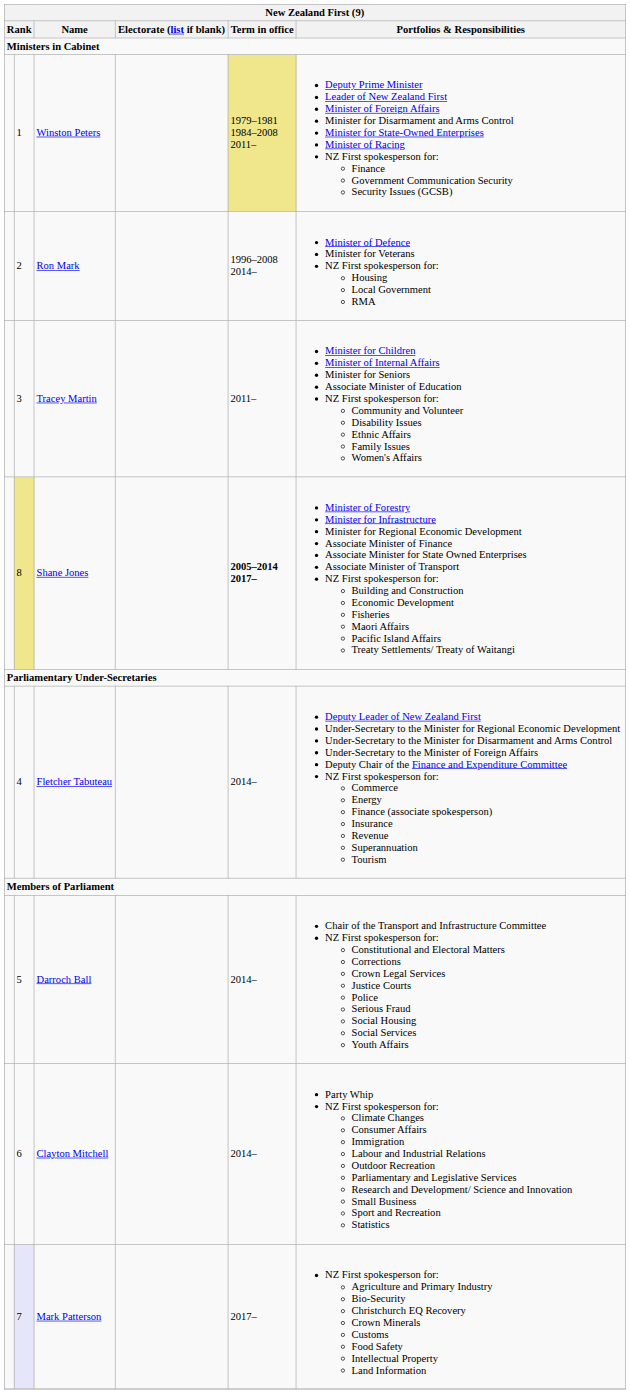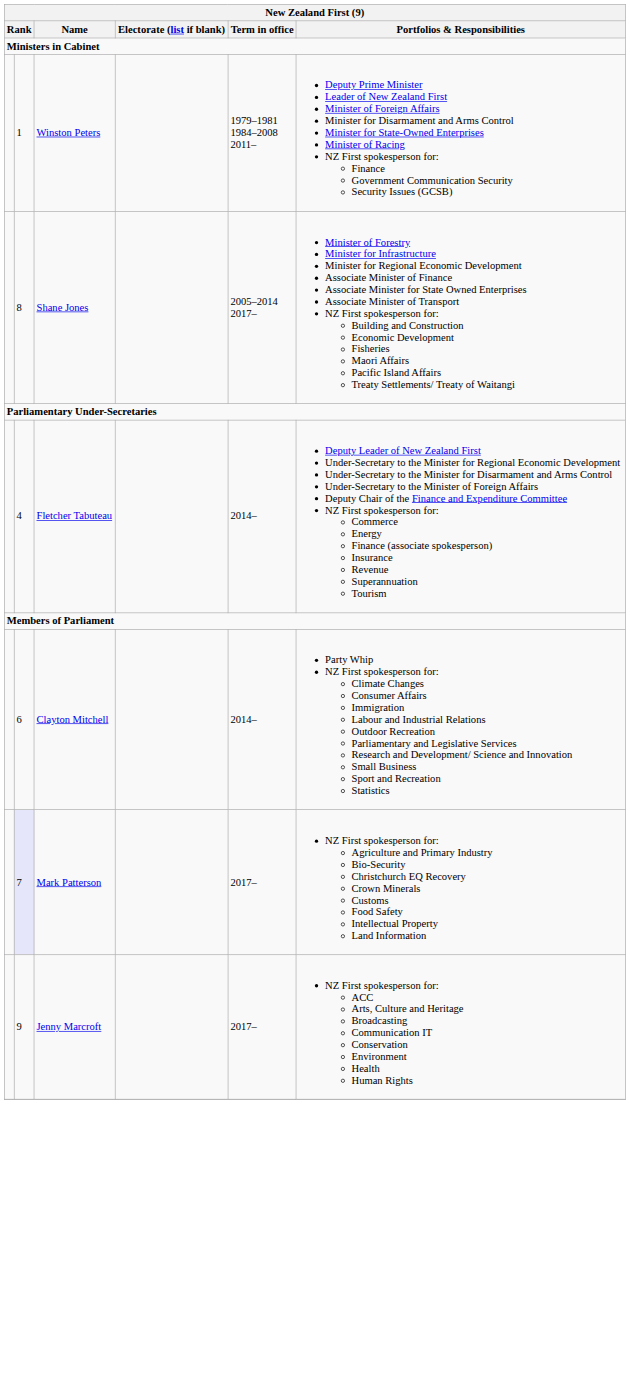(254, 133) khaki background -> (254, 133) no background
- row: (58, 265)
- row: (67, 398)
(19, 573) khaki background -> (19, 307) no background
(254, 573) bold -> (254, 307) normal
- row: (64, 979)
+ row: (69, 1027)
